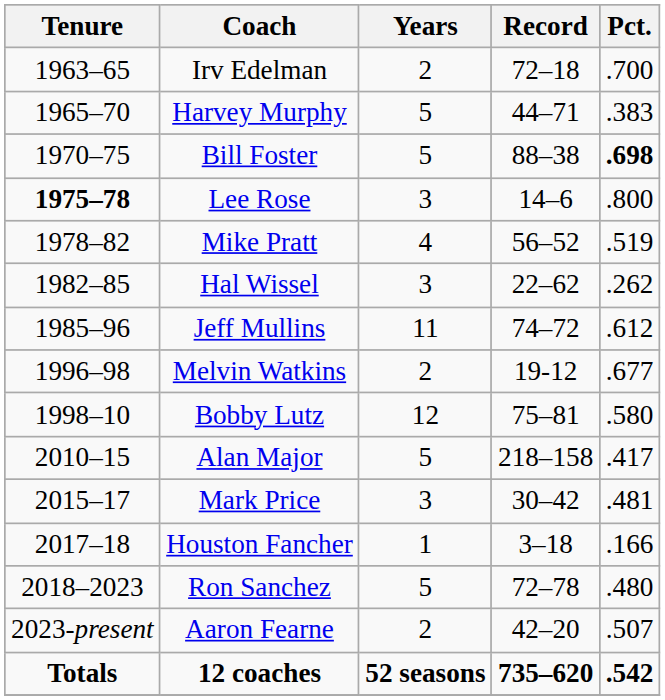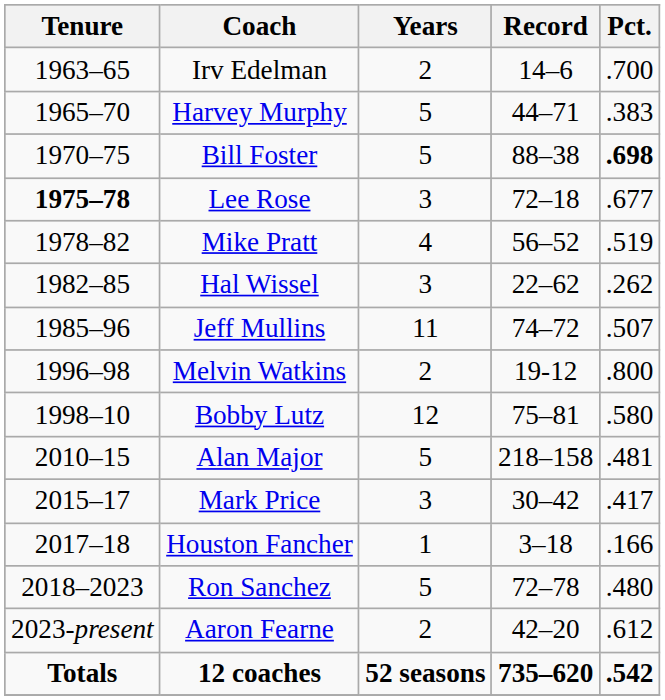(546, 69) 72–18 -> (546, 69) 14–6
(546, 198) 14–6 -> (546, 198) 72–18
(630, 198) .800 -> (630, 198) .677
(630, 328) .612 -> (630, 328) .507
(630, 371) .677 -> (630, 371) .800
(630, 457) .417 -> (630, 457) .481
(630, 500) .481 -> (630, 500) .417
(630, 629) .507 -> (630, 629) .612
